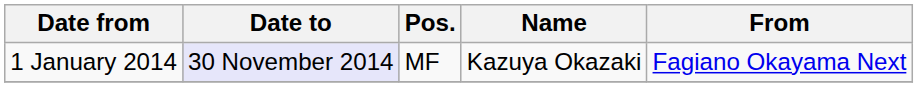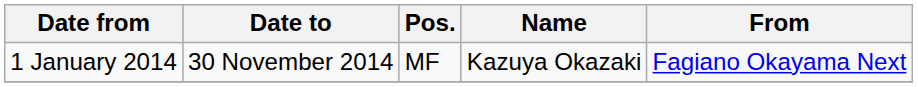(291, 61) lavender background -> (291, 61) no background
